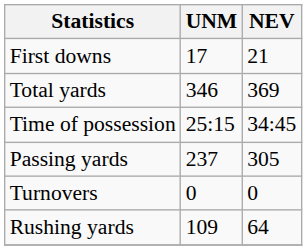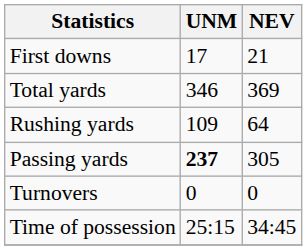rows swapped: (72, 227) <-> (93, 124)
(202, 158) normal -> (202, 158) bold
